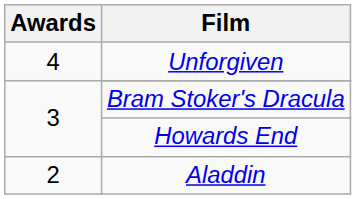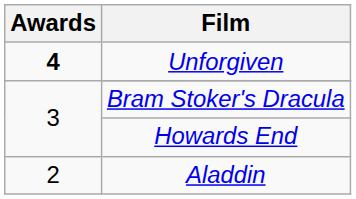(53, 61) normal -> (53, 61) bold
